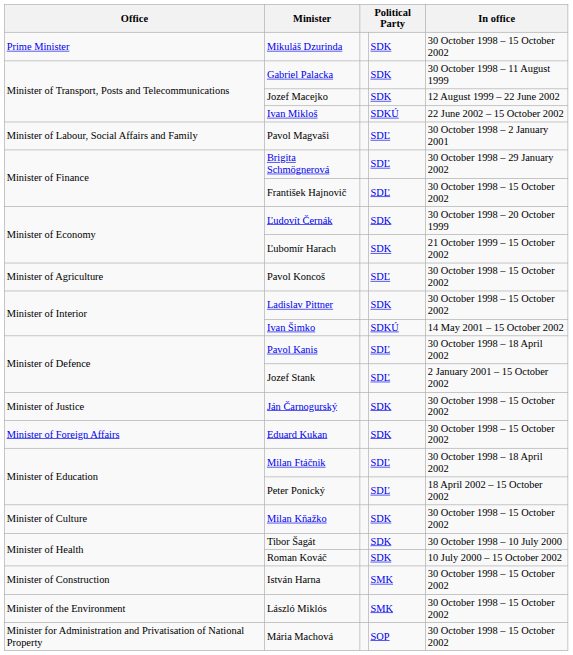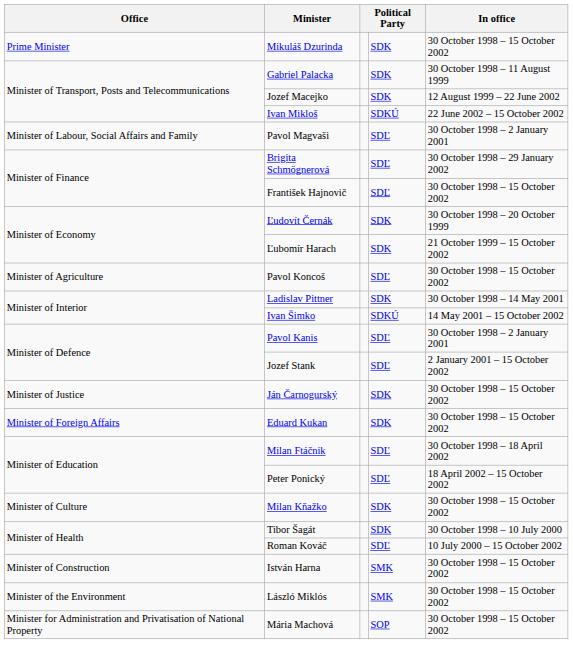(491, 305) 30 October 1998 – 15 October 2002 -> (496, 299) 30 October 1998 – 14 May 2001
(485, 350) 30 October 1998 – 18 April 2002 -> (488, 338) 30 October 1998 – 2 January 2001
(381, 558) SDK -> (380, 546) SDĽ
